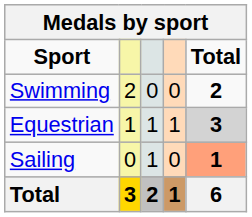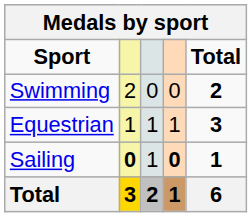(216, 125) lightgrey background -> (216, 125) no background
(130, 160) normal -> (130, 160) bold
(175, 160) normal -> (175, 160) bold
(216, 160) lightsalmon background -> (216, 160) no background
